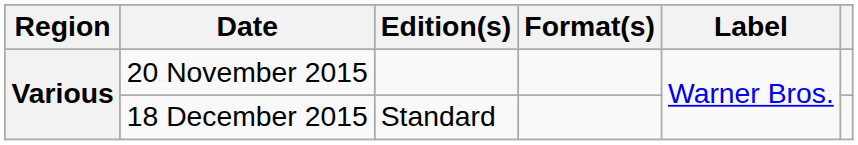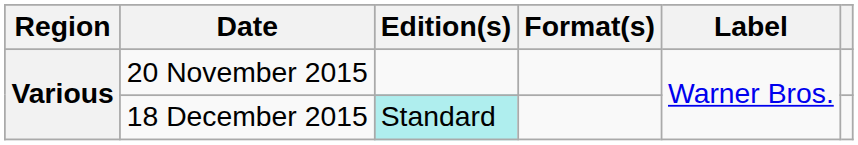(438, 116) no background -> (438, 116) paleturquoise background
